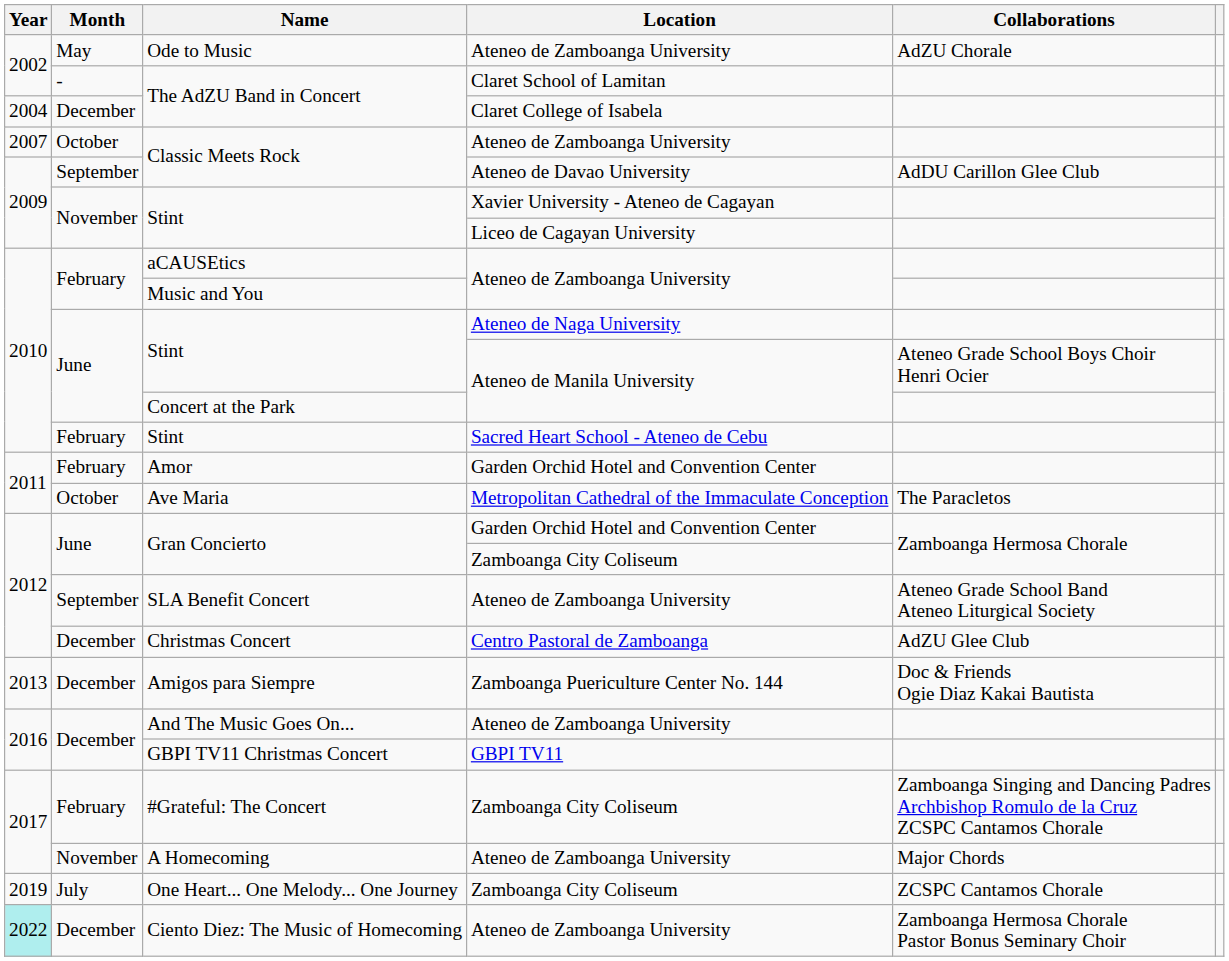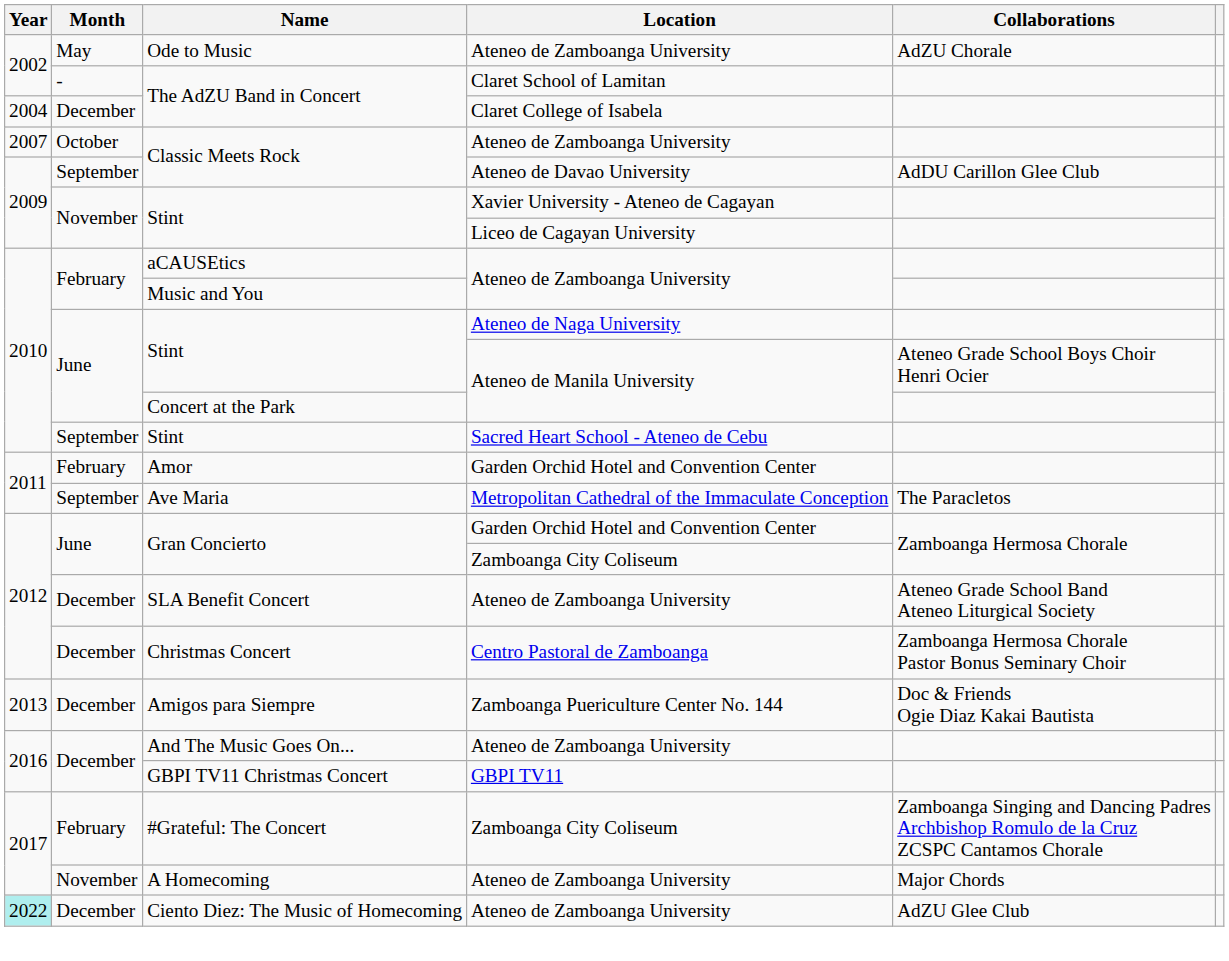(91, 437) February -> (97, 437) September
(87, 498) October -> (97, 498) September
(97, 600) September -> (96, 600) December
(963, 641) AdZU Glee Club -> (1012, 652) Zamboanga Hermosa Chorale Pastor Bonus Seminary Choir
- row: (303, 888)
(1012, 930) Zamboanga Hermosa Chorale Pastor Bonus Seminary Choir -> (963, 910) AdZU Glee Club
